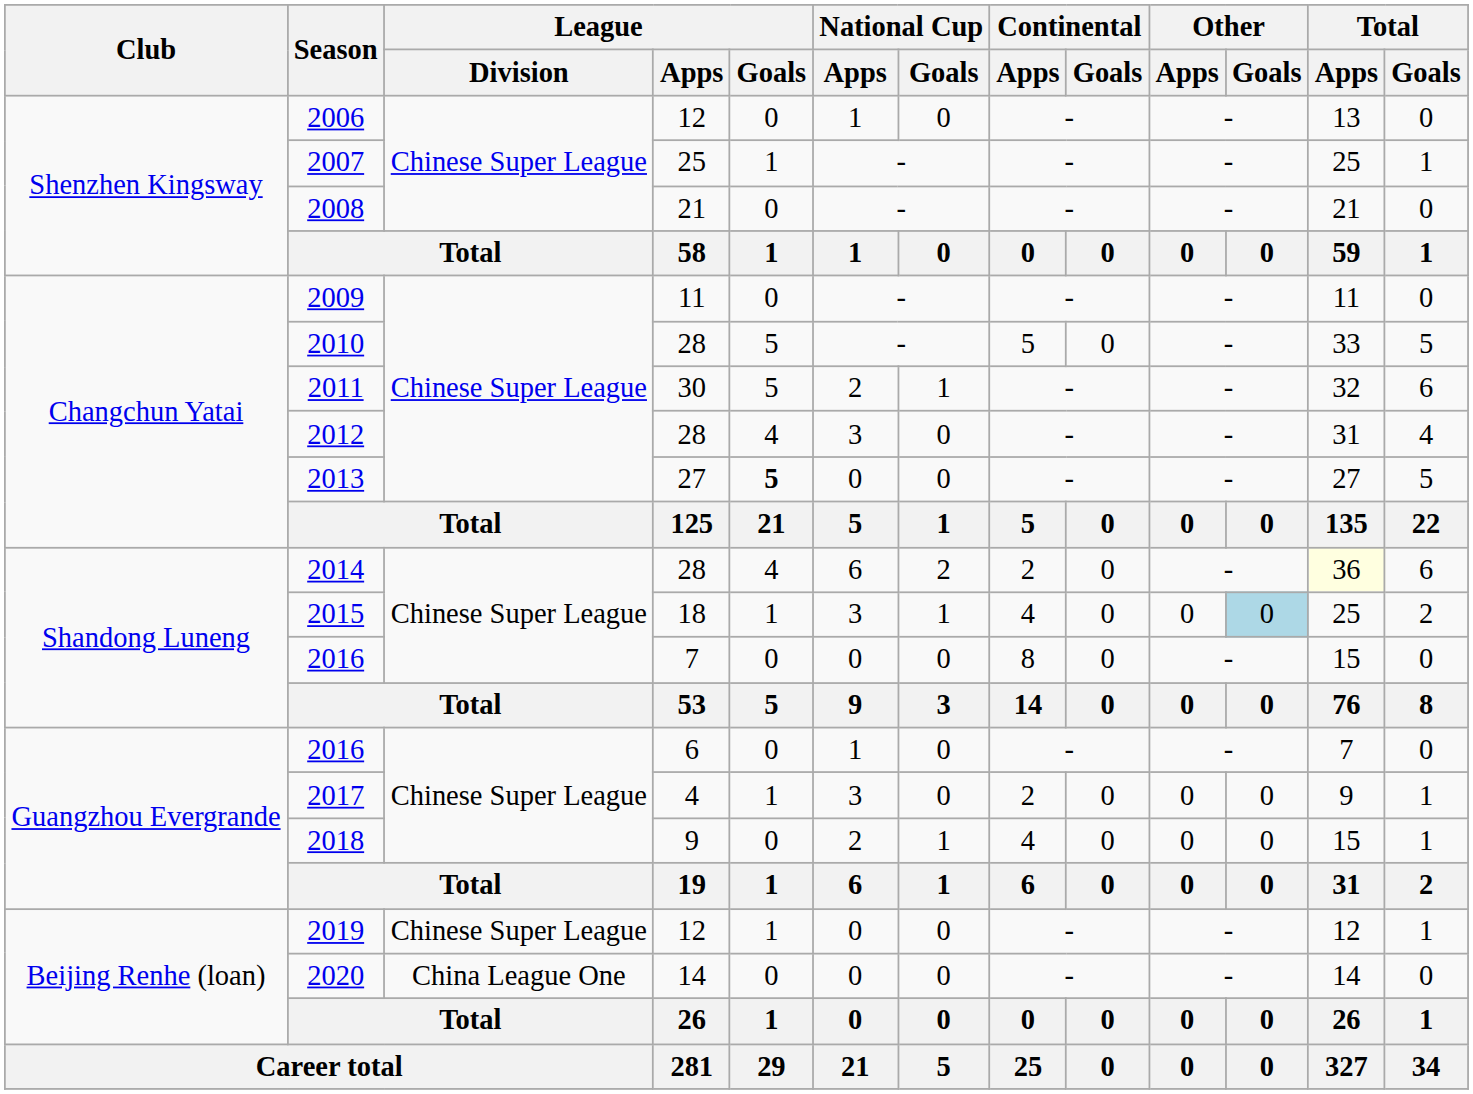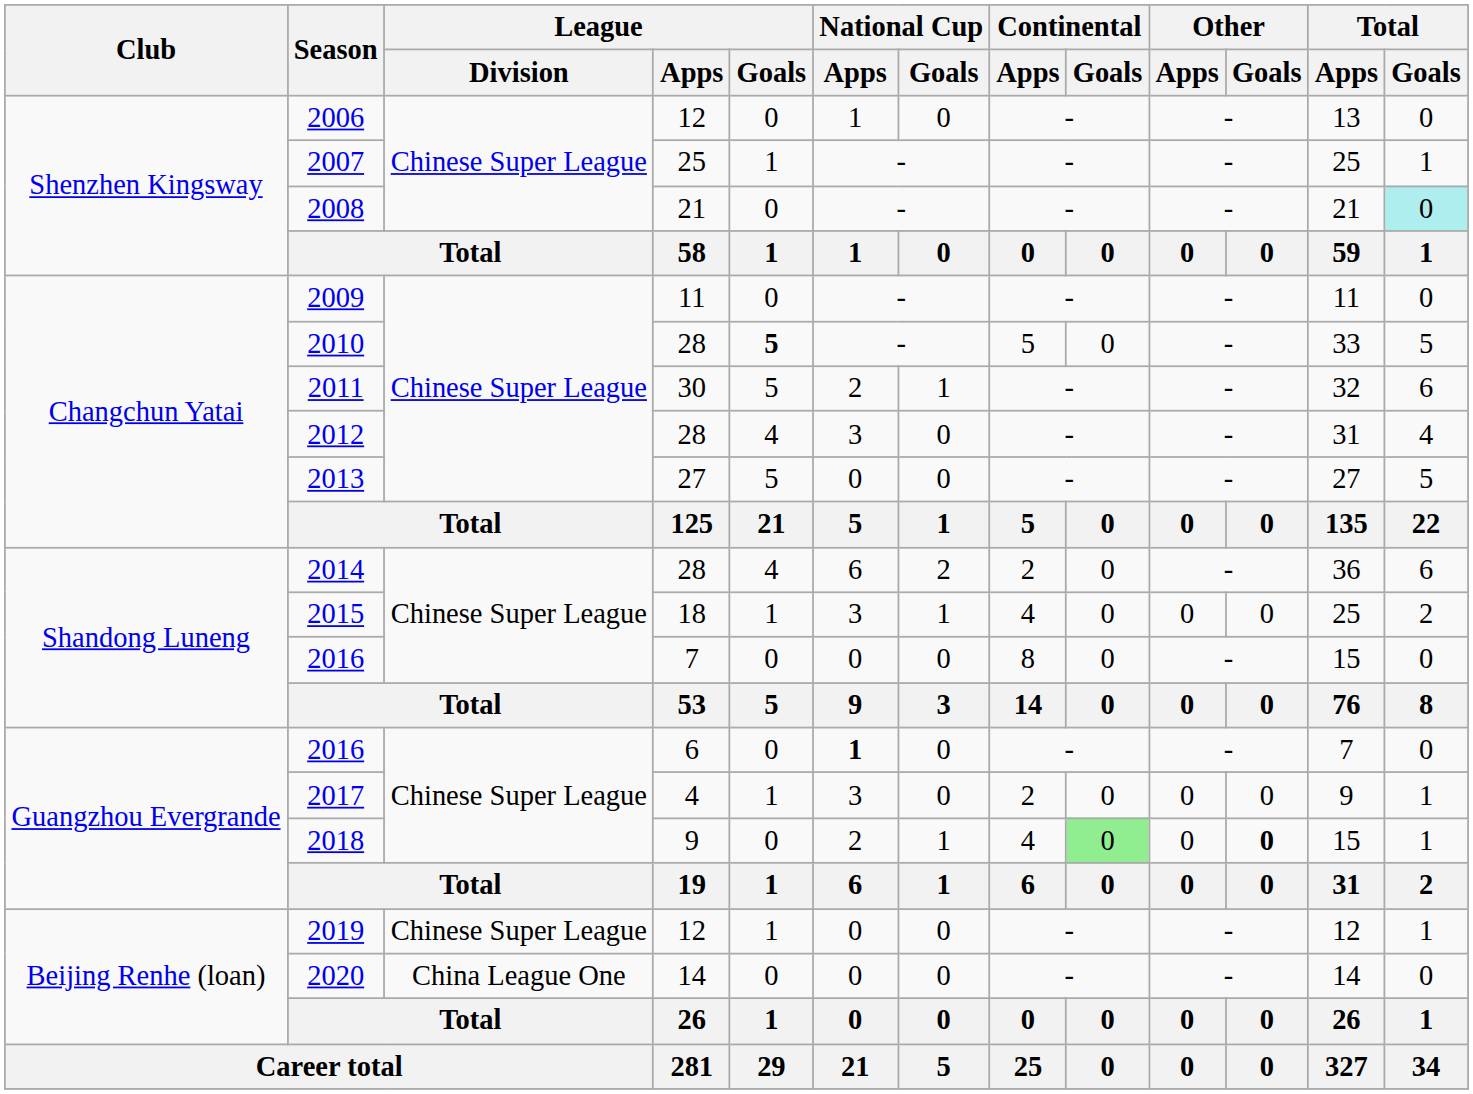(1426, 207) no background -> (1426, 207) paleturquoise background
(771, 343) normal -> (771, 343) bold
(771, 478) bold -> (771, 478) normal
(1346, 569) lightyellow background -> (1346, 569) no background
(1267, 614) lightblue background -> (1267, 614) no background
(855, 749) normal -> (855, 749) bold
(1108, 840) no background -> (1108, 840) lightgreen background
(1267, 840) normal -> (1267, 840) bold
